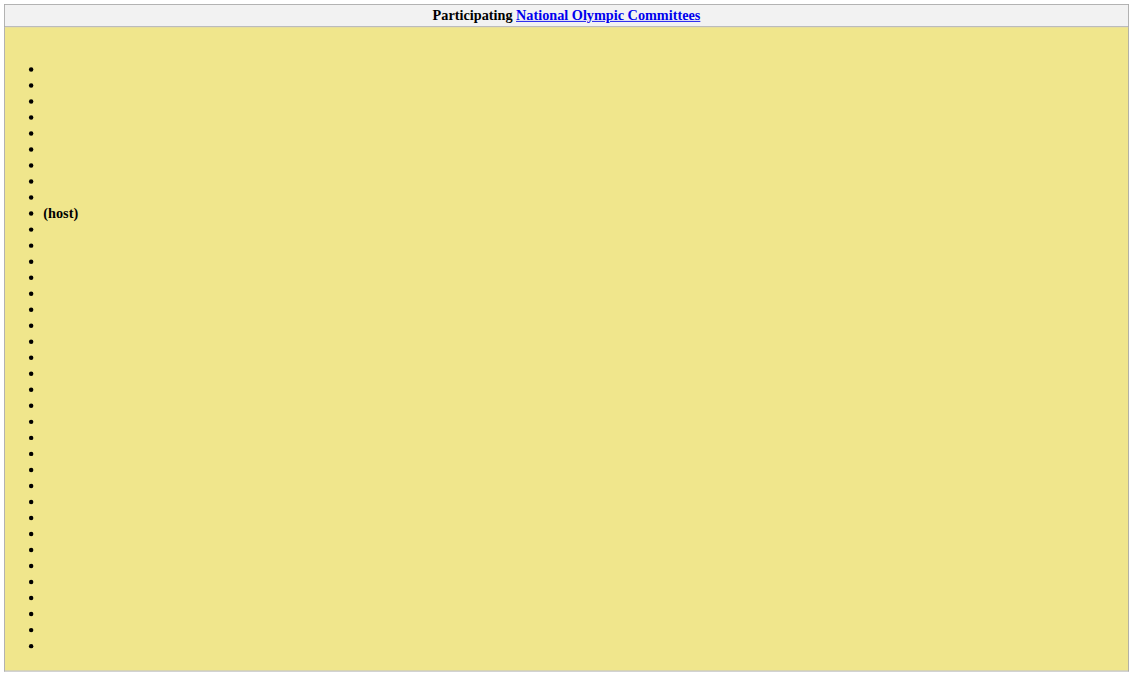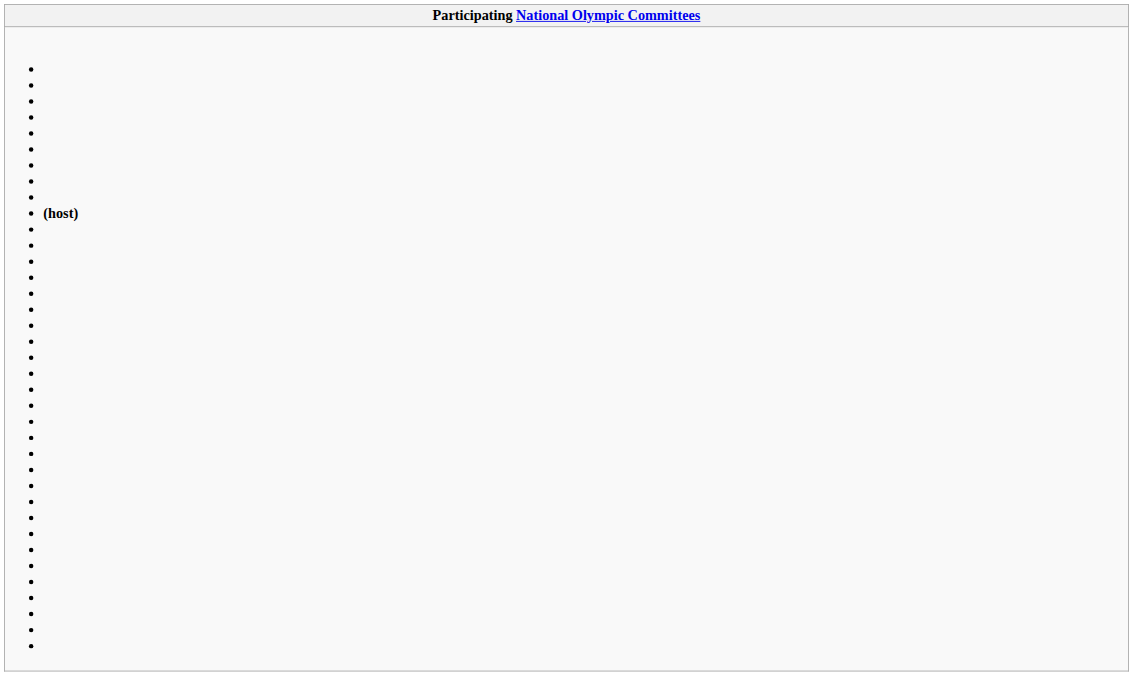(566, 357) khaki background -> (566, 357) no background
